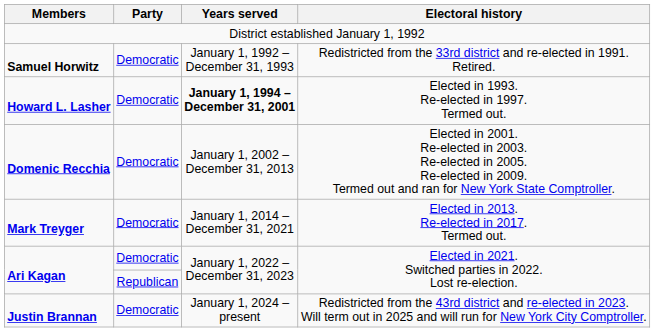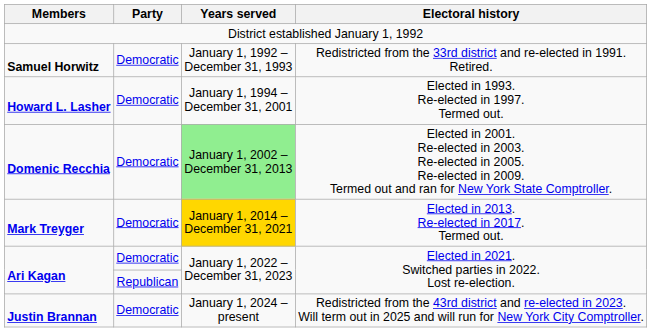(240, 100) bold -> (238, 100) normal
(240, 161) no background -> (238, 161) lightgreen background
(240, 222) no background -> (238, 222) gold background
